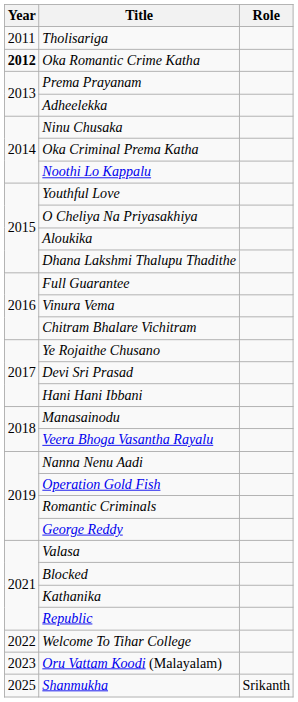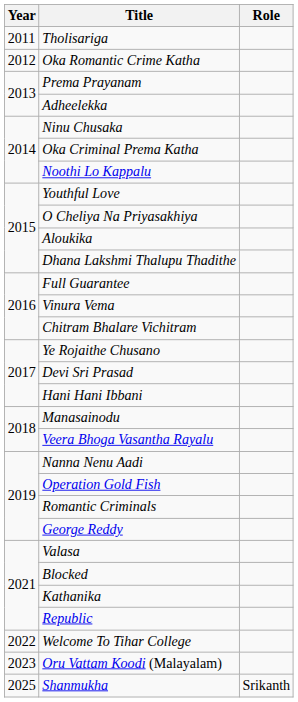(22, 60) bold -> (22, 60) normal
